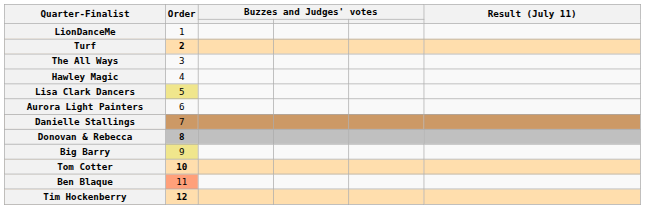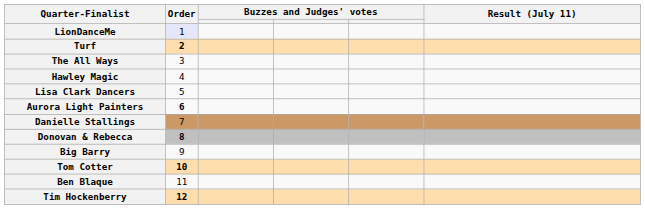(182, 31) no background -> (182, 31) lavender background
(182, 91) khaki background -> (182, 91) no background
(182, 107) normal -> (182, 107) bold
(182, 152) khaki background -> (182, 152) no background
(182, 182) lightsalmon background -> (182, 182) no background
